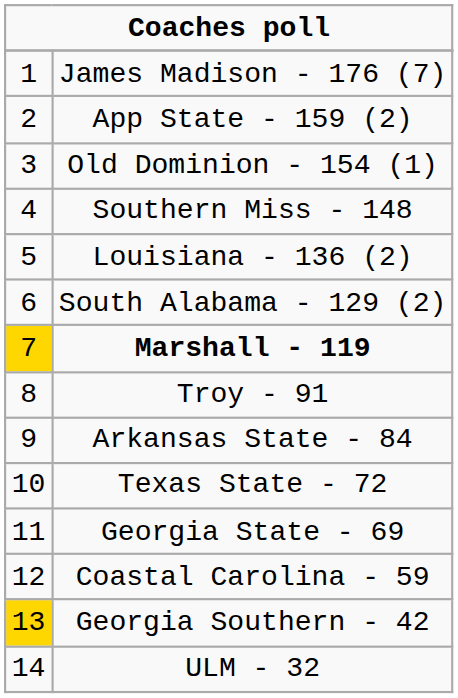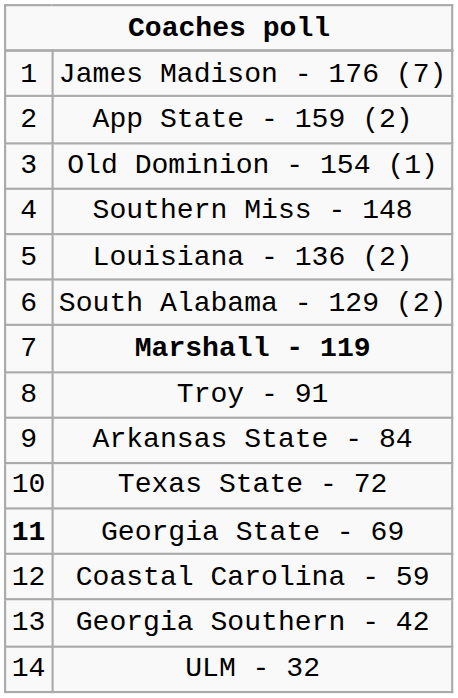(29, 348) gold background -> (29, 348) no background
(29, 531) normal -> (29, 531) bold
(29, 623) gold background -> (29, 623) no background
